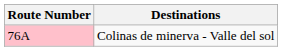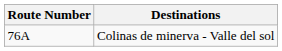(19, 35) pink background -> (19, 35) no background
